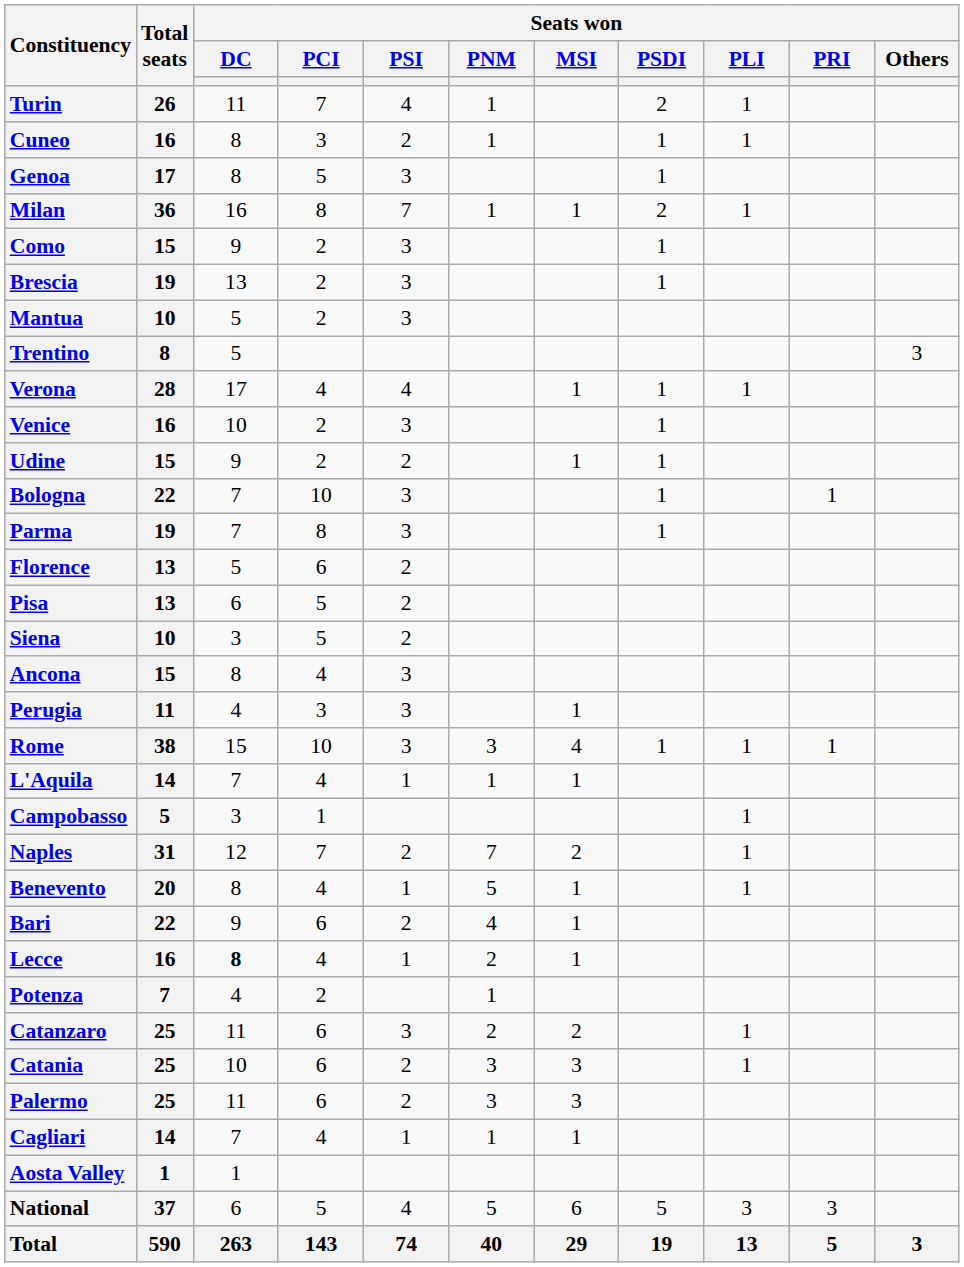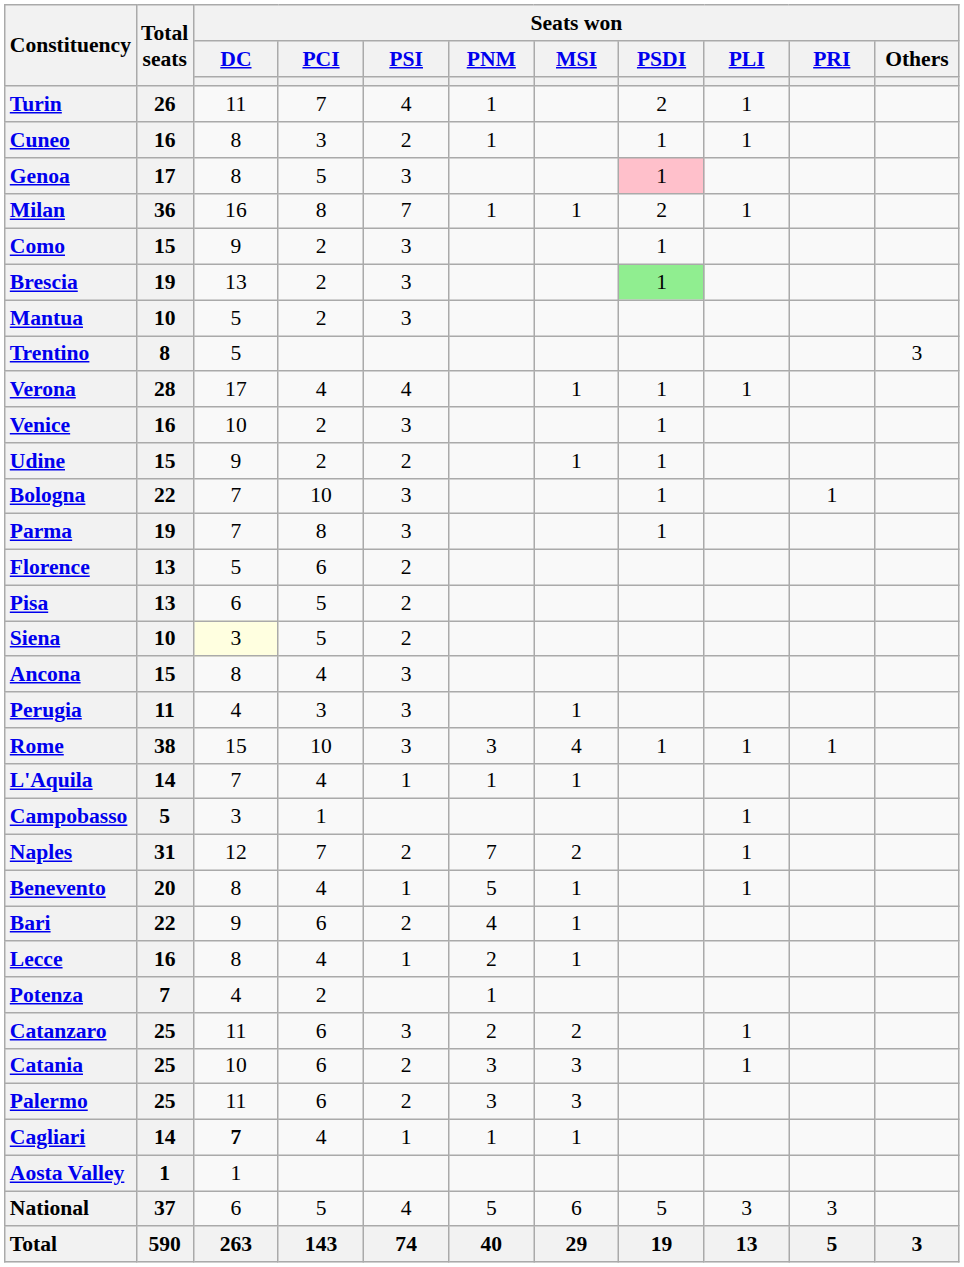(662, 175) no background -> (662, 175) pink background
(662, 282) no background -> (662, 282) lightgreen background
(236, 638) no background -> (236, 638) lightyellow background
(236, 959) bold -> (236, 959) normal
(236, 1137) normal -> (236, 1137) bold
